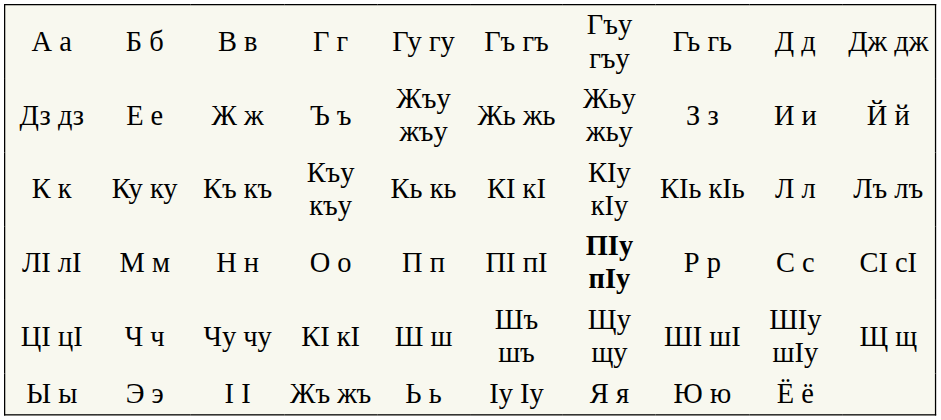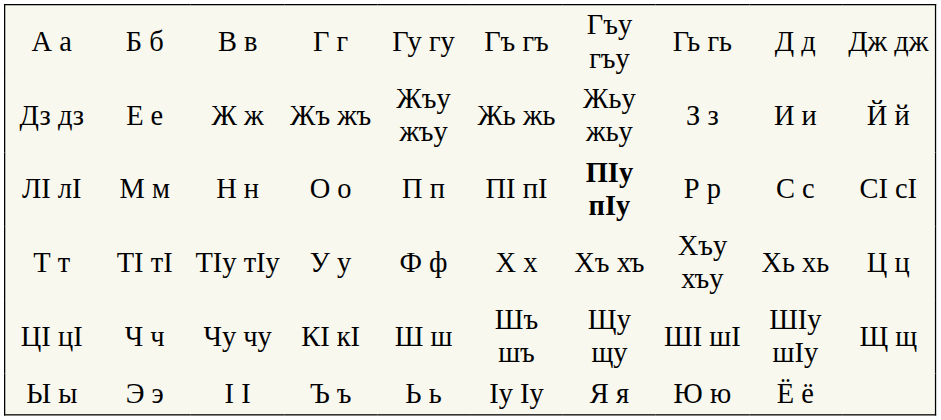(331, 115) Ъ ъ -> (331, 115) Жъ жъ
- row: (52, 189)
+ row: (52, 262)
(331, 393) Жъ жъ -> (331, 393) Ъ ъ
